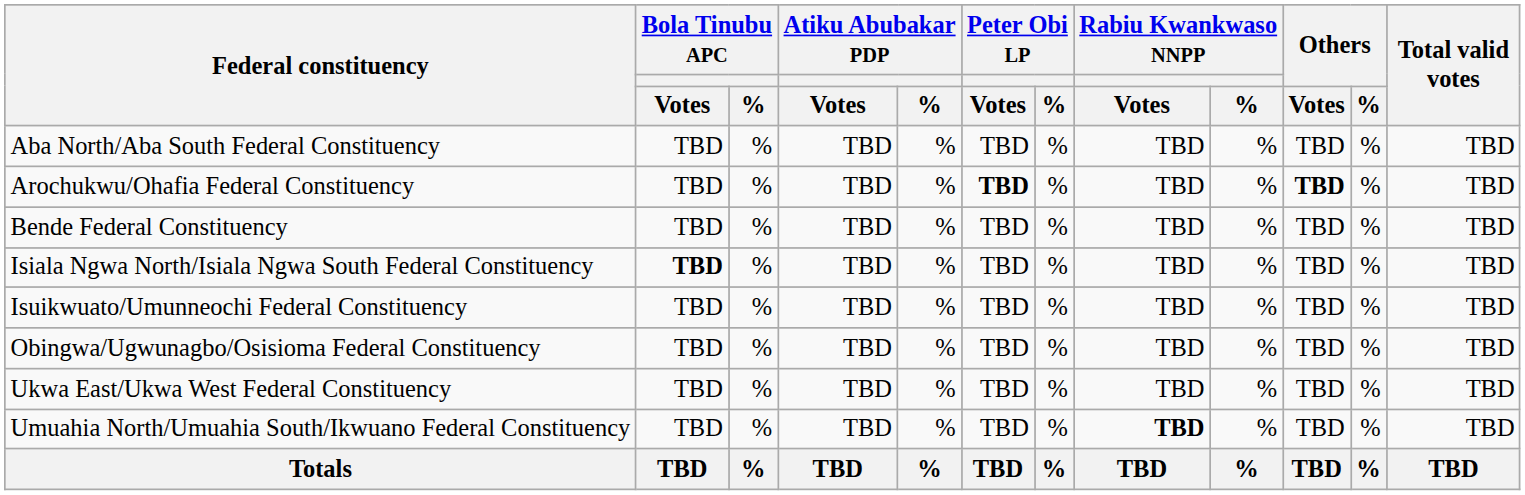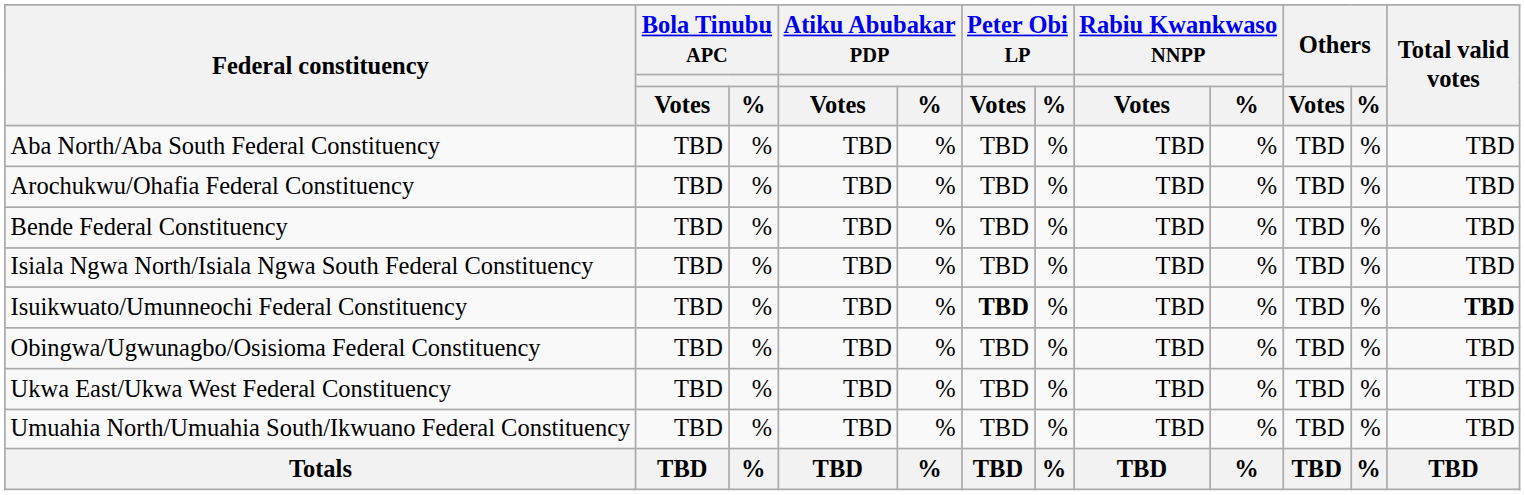(1004, 186) bold -> (1004, 186) normal
(1320, 186) bold -> (1320, 186) normal
(698, 267) bold -> (698, 267) normal
(1004, 307) normal -> (1004, 307) bold
(1490, 307) normal -> (1489, 307) bold
(1179, 428) bold -> (1180, 428) normal
